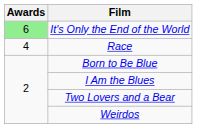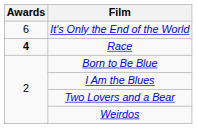(26, 30) lightgreen background -> (26, 30) no background
(26, 47) normal -> (26, 47) bold
